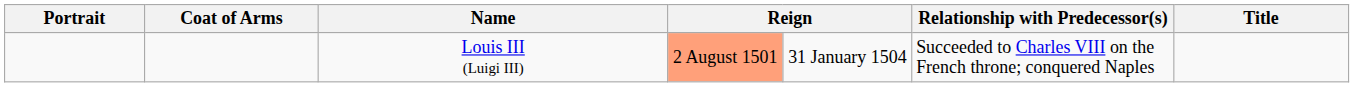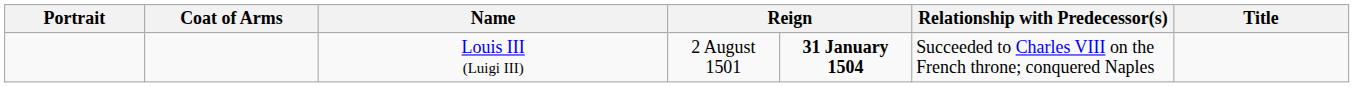(725, 57) lightsalmon background -> (723, 57) no background
(847, 57) normal -> (846, 57) bold
